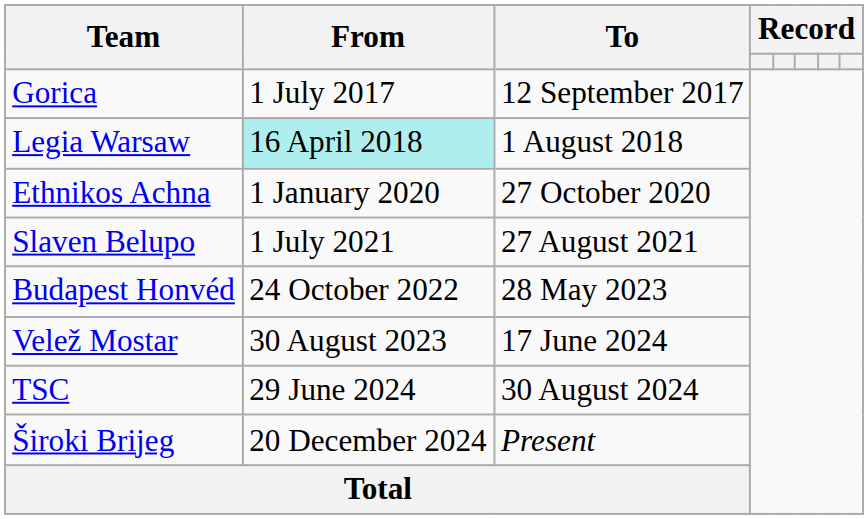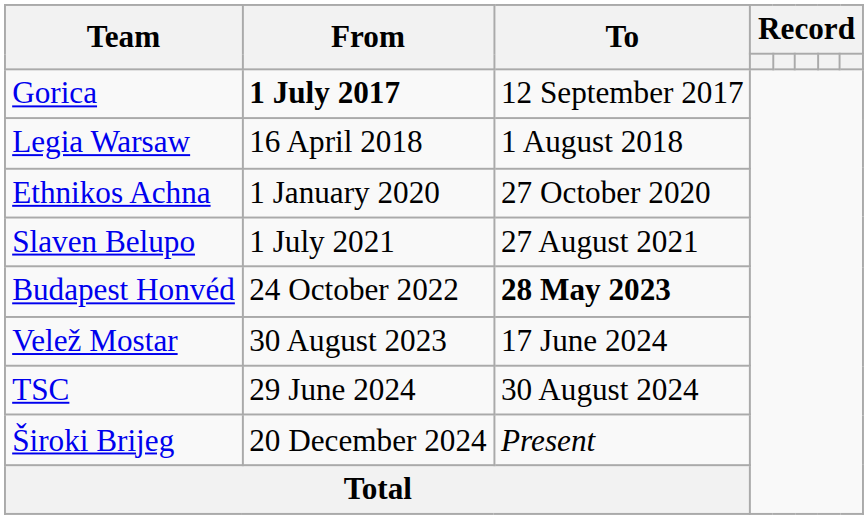(322, 93) normal -> (325, 93) bold
(336, 142) paleturquoise background -> (336, 142) no background
(584, 291) normal -> (586, 291) bold
